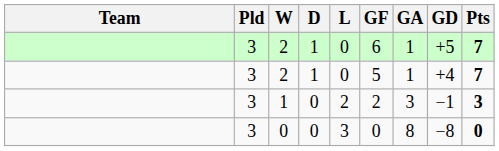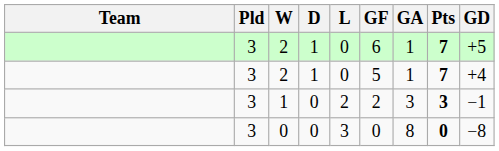columns swapped: (445, 18) <-> (478, 18)
